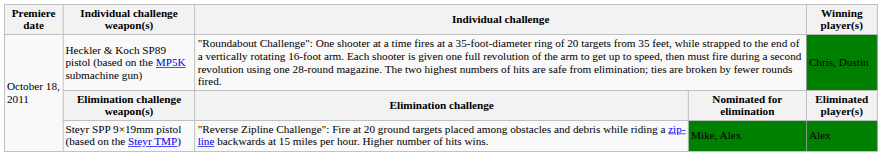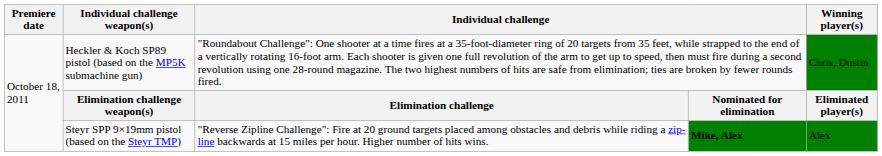(716, 135) normal -> (717, 135) bold
